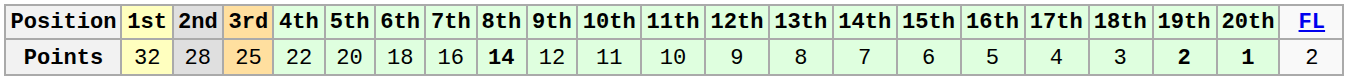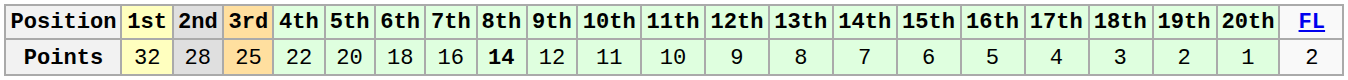(1184, 57) bold -> (1184, 57) normal
(1248, 57) bold -> (1248, 57) normal
